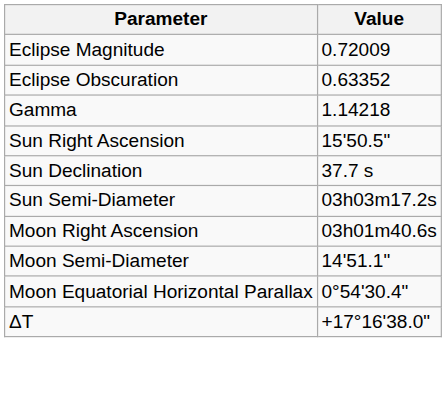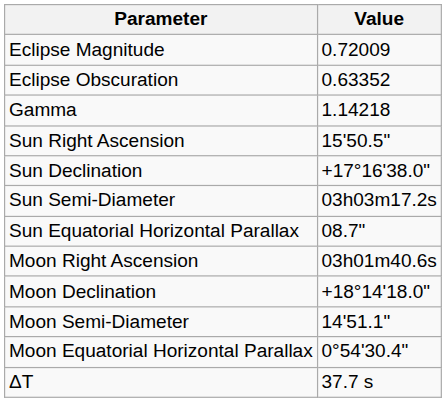(347, 170) 37.7 s -> (376, 170) +17°16'38.0"
+ row: (154, 230)
+ row: (83, 291)
(376, 321) +17°16'38.0" -> (347, 381) 37.7 s
